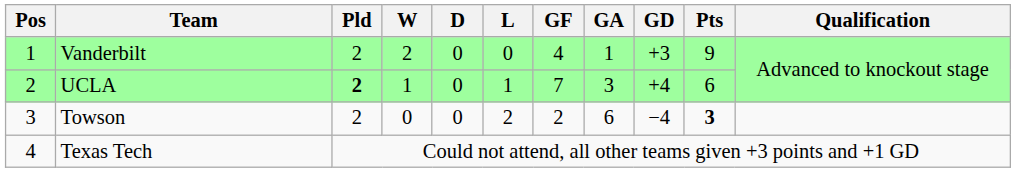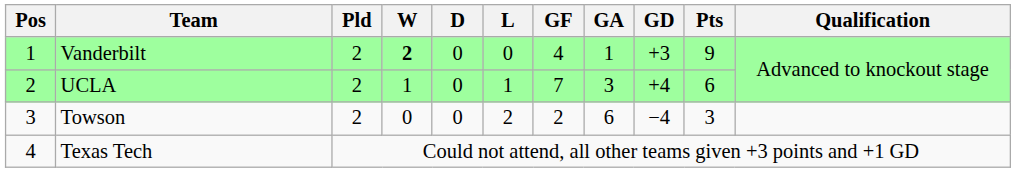(407, 53) normal -> (407, 53) bold
(357, 85) bold -> (357, 85) normal
(710, 118) bold -> (710, 118) normal
